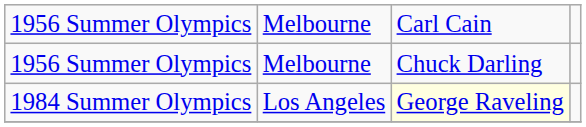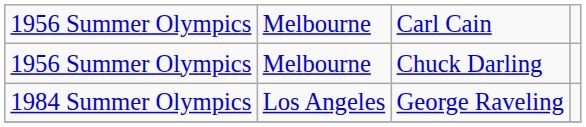(480, 102) lightyellow background -> (480, 102) no background
